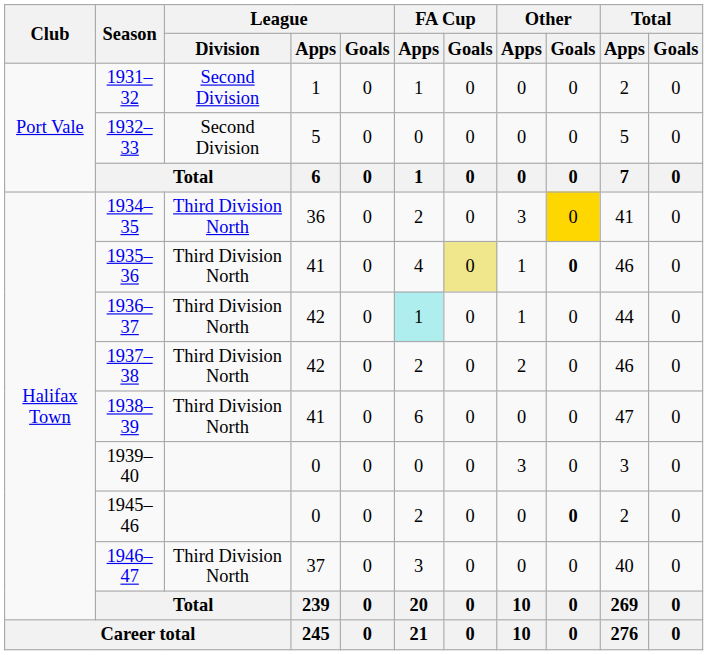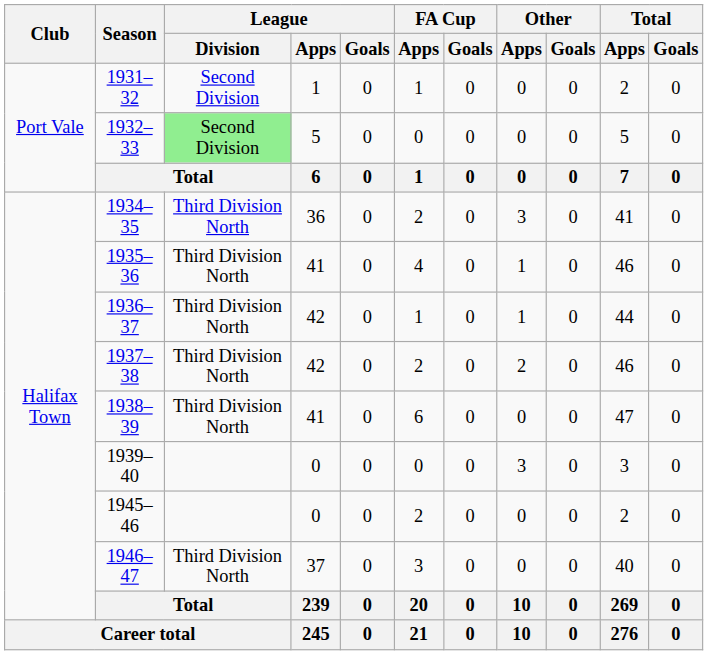(228, 137) no background -> (228, 137) lightgreen background
(573, 216) gold background -> (573, 216) no background
(470, 266) khaki background -> (470, 266) no background
(573, 266) bold -> (573, 266) normal
(419, 316) paleturquoise background -> (419, 316) no background
(573, 516) bold -> (573, 516) normal
